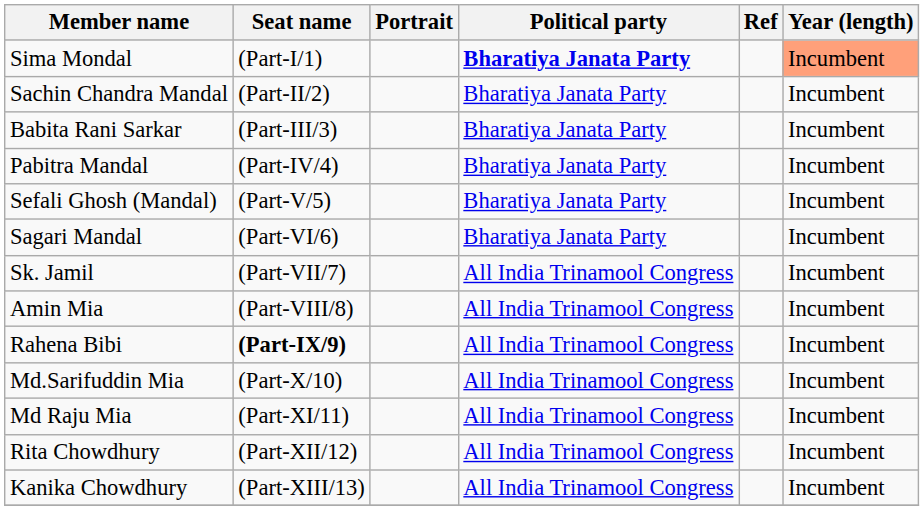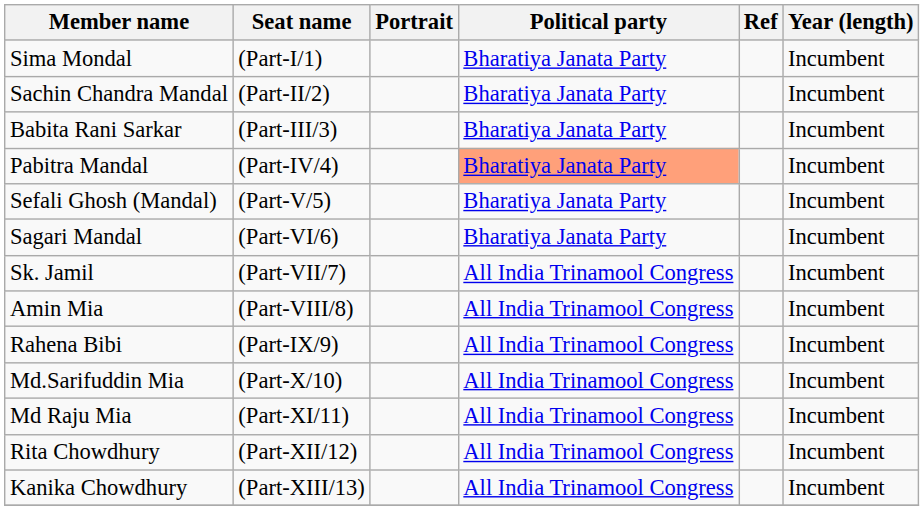(577, 58) bold -> (565, 58) normal
(836, 58) lightsalmon background -> (836, 58) no background
(565, 165) no background -> (565, 165) lightsalmon background
(292, 344) bold -> (288, 344) normal
